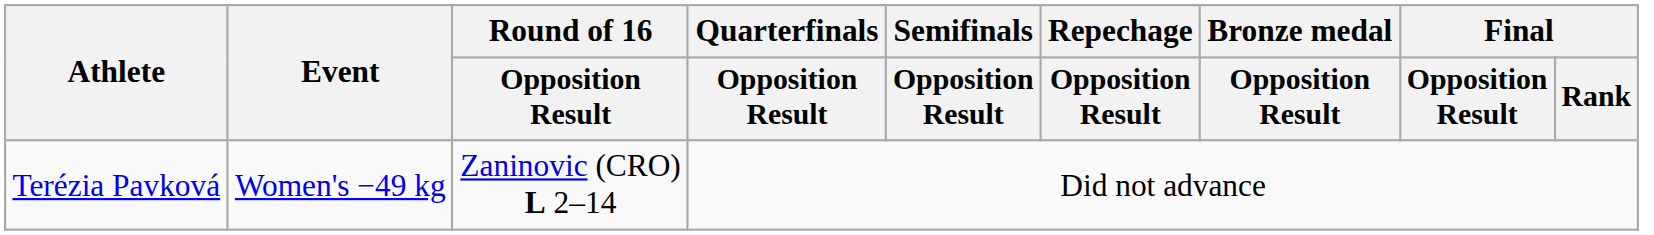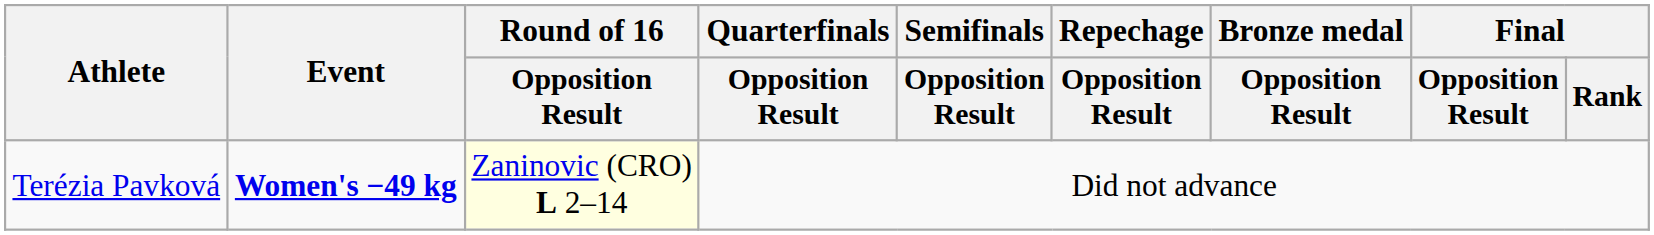(340, 184) normal -> (346, 184) bold
(571, 184) no background -> (582, 184) lightyellow background
